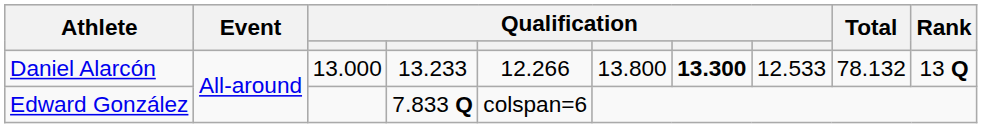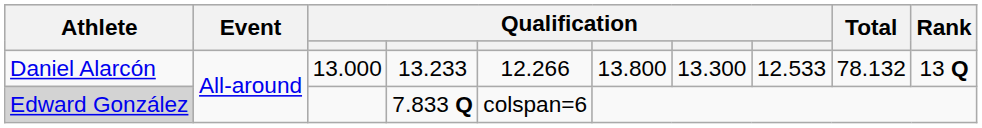(712, 69) bold -> (712, 69) normal
(99, 105) no background -> (99, 105) lightgrey background
